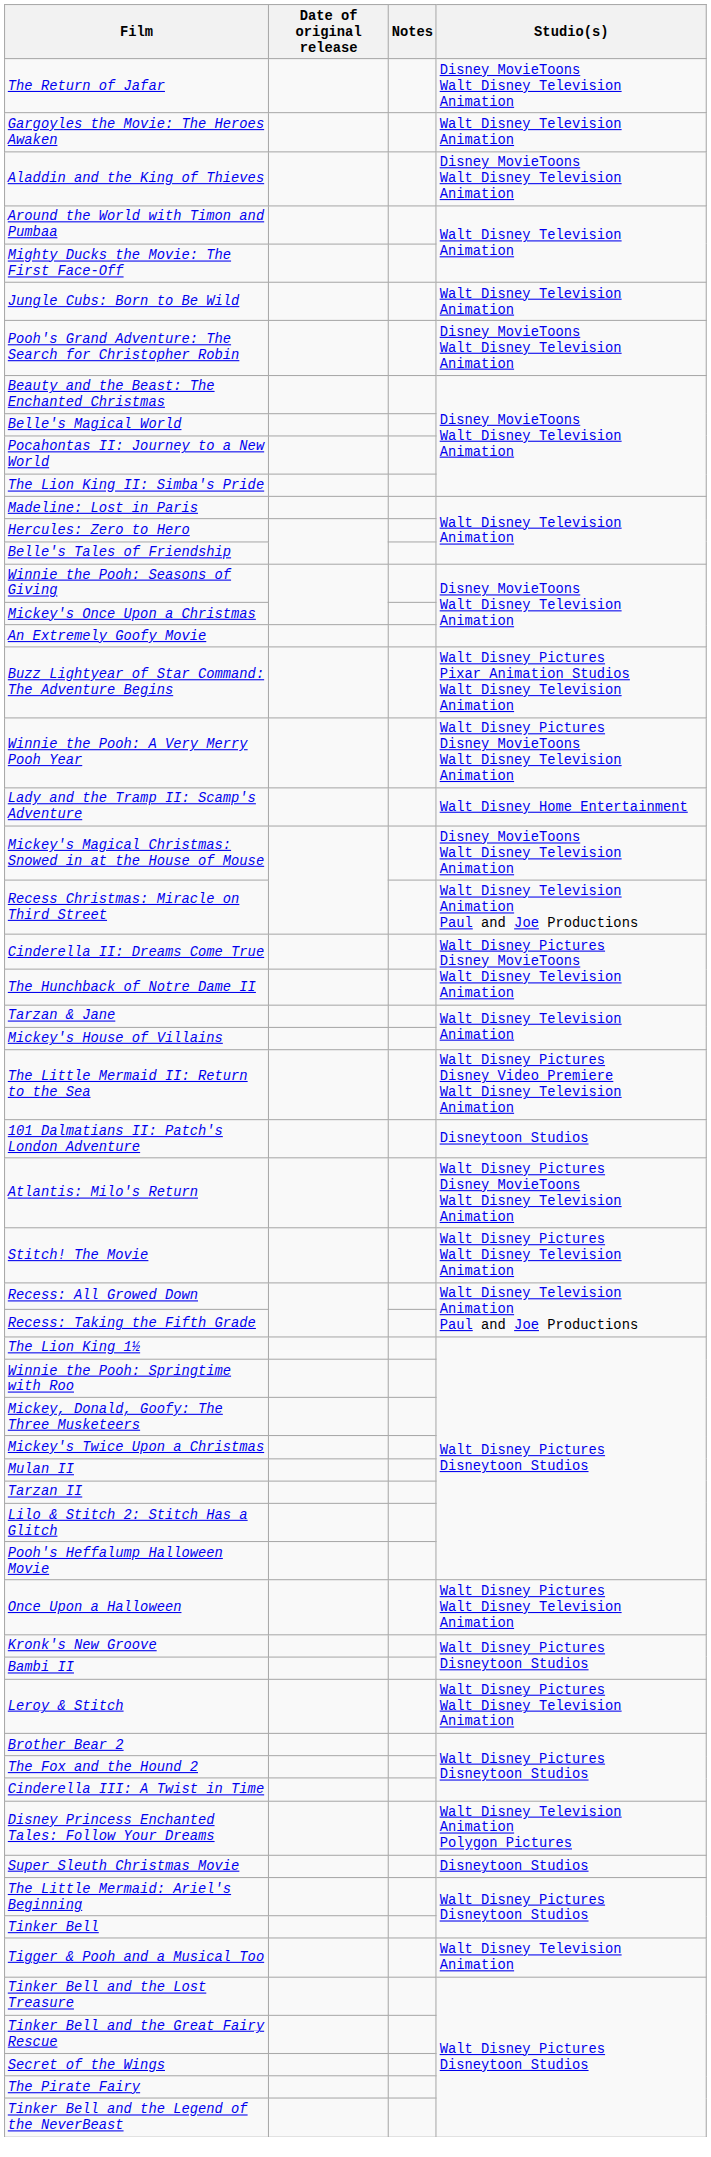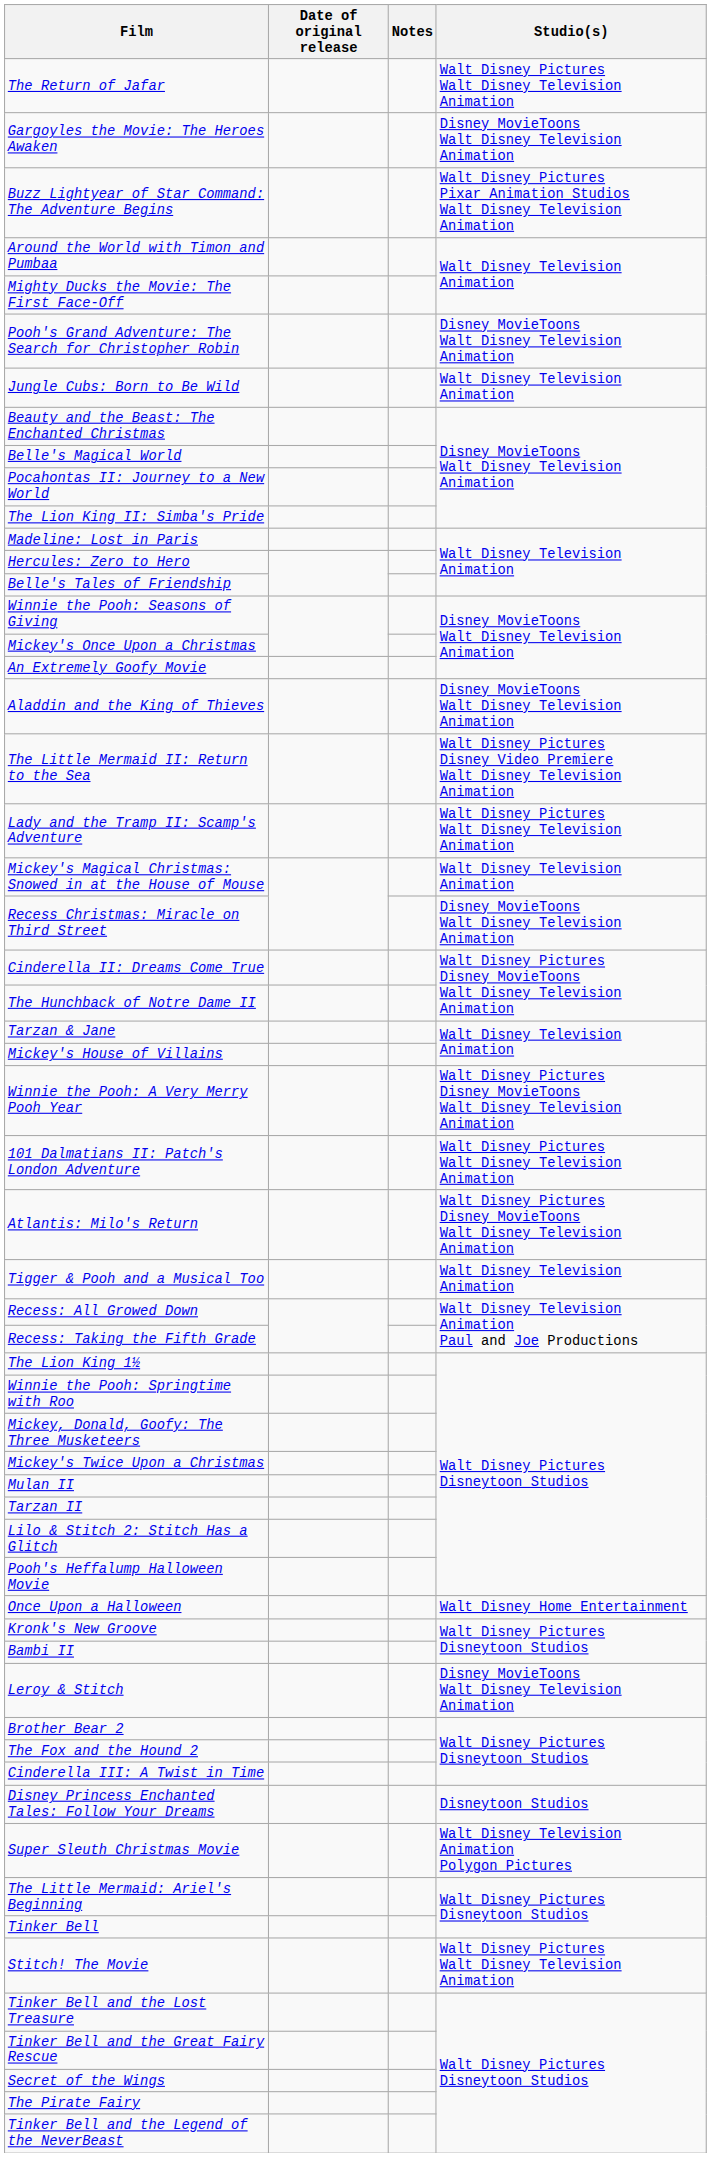(531, 86) Disney MovieToons Walt Disney Television Animation -> (531, 86) Walt Disney Pictures Walt Disney Television Animation
(531, 132) Walt Disney Television Animation -> (531, 140) Disney MovieToons Walt Disney Television Animation
rows swapped: (136, 179) <-> (136, 682)
rows swapped: (124, 348) <-> (124, 302)
rows swapped: (128, 1085) <-> (128, 753)
(564, 807) Walt Disney Home Entertainment -> (531, 831) Walt Disney Pictures Walt Disney Television Animation
(531, 853) Disney MovieToons Walt Disney Television Animation -> (531, 877) Walt Disney Television Animation
(539, 907) Walt Disney Television Animation Paul and Joe Productions -> (531, 923) Disney MovieToons Walt Disney Television Animation
(514, 1139) Disneytoon Studios -> (531, 1163) Walt Disney Pictures Walt Disney Television Animation
rows swapped: (78, 1255) <-> (136, 1958)
(531, 1607) Walt Disney Pictures Walt Disney Television Animation -> (564, 1607) Walt Disney Home Entertainment
(531, 1706) Walt Disney Pictures Walt Disney Television Animation -> (531, 1690) Disney MovieToons Walt Disney Television Animation
(531, 1828) Walt Disney Television Animation Polygon Pictures -> (514, 1804) Disneytoon Studios
(514, 1866) Disneytoon Studios -> (531, 1850) Walt Disney Television Animation Polygon Pictures
